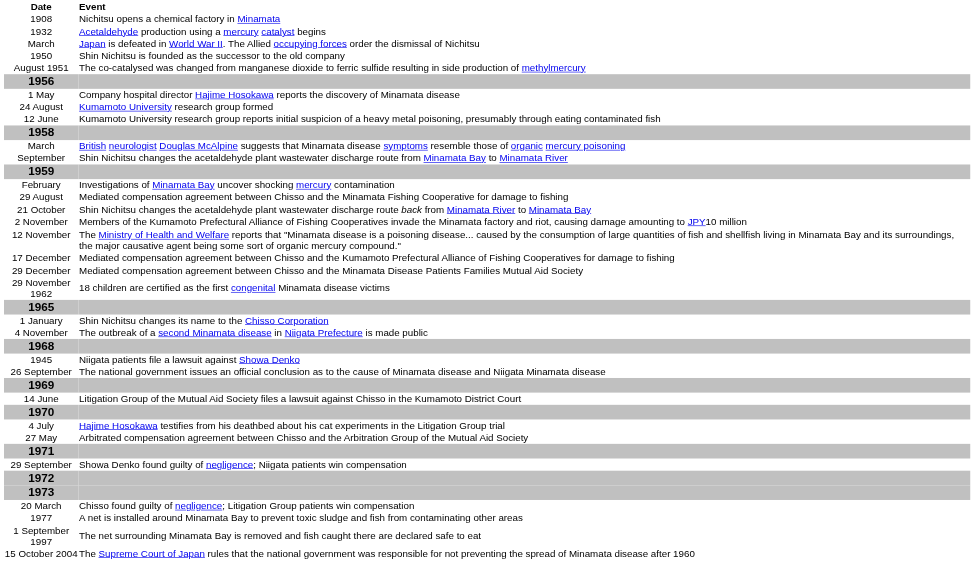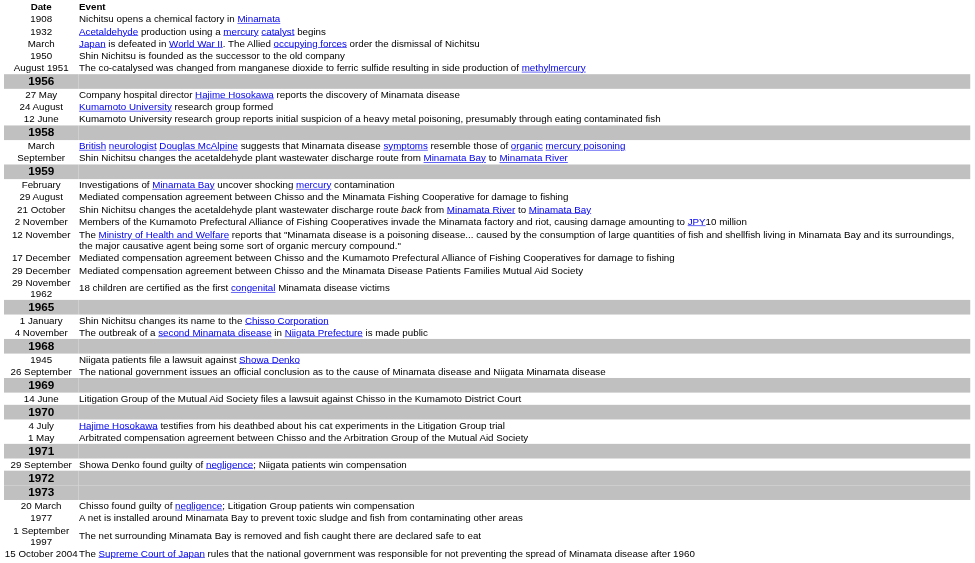(41, 95) 1 May -> (41, 95) 27 May
(41, 437) 27 May -> (41, 437) 1 May
